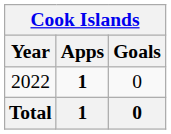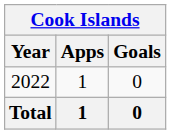(82, 81) bold -> (82, 81) normal
